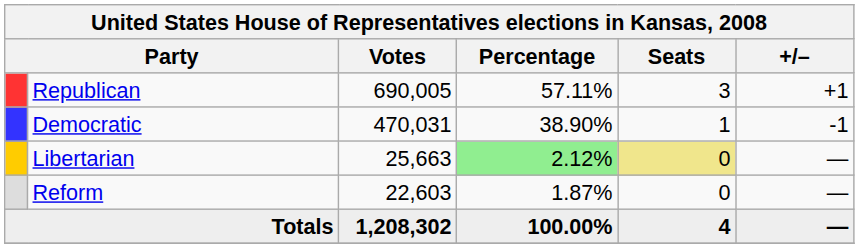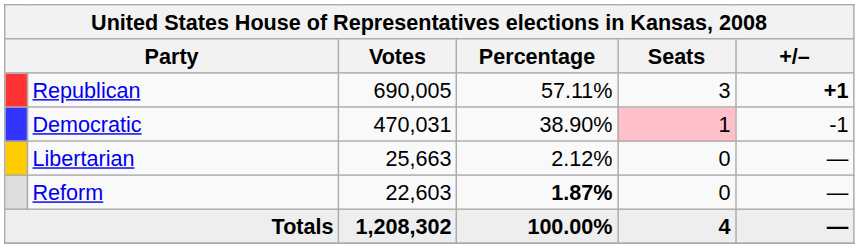(836, 90) normal -> (836, 90) bold
(724, 124) no background -> (724, 124) pink background
(582, 159) lightgreen background -> (582, 159) no background
(724, 159) khaki background -> (724, 159) no background
(582, 193) normal -> (582, 193) bold
